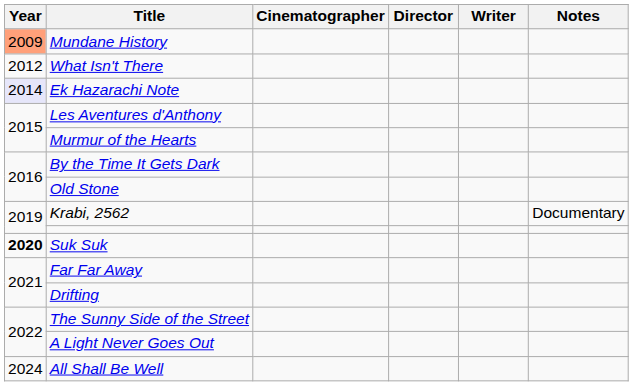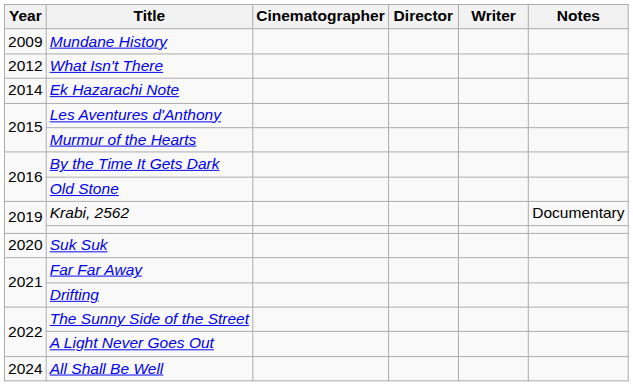(25, 41) lightsalmon background -> (25, 41) no background
(25, 90) lavender background -> (25, 90) no background
(25, 245) bold -> (25, 245) normal
